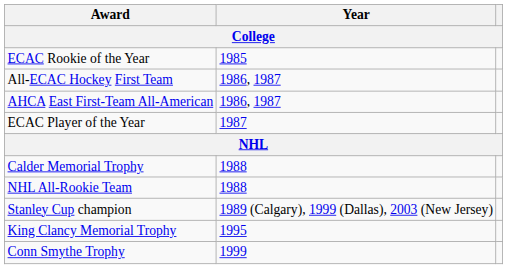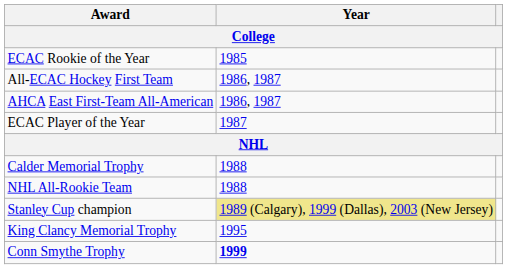(356, 209) no background -> (356, 209) khaki background
(233, 252) normal -> (233, 252) bold
